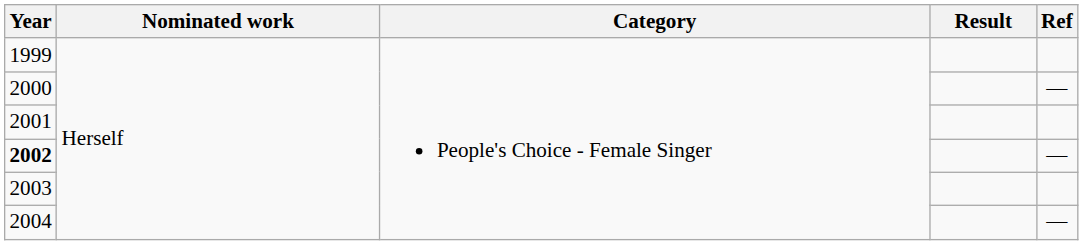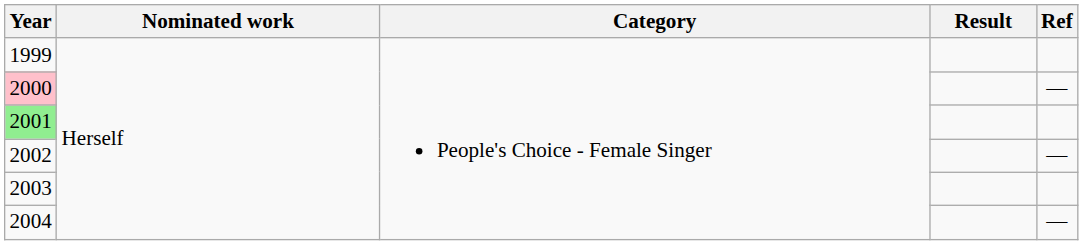(31, 88) no background -> (31, 88) pink background
(31, 121) no background -> (31, 121) lightgreen background
(31, 155) bold -> (31, 155) normal
